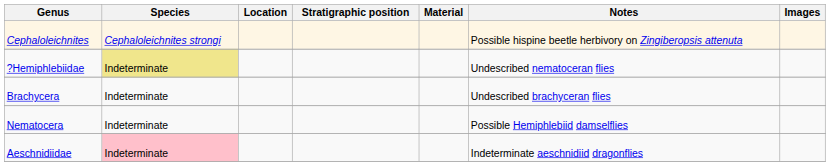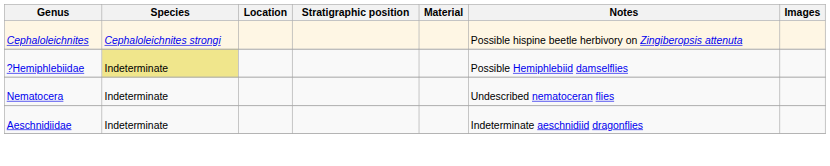(542, 69) Undescribed nematoceran flies -> (549, 69) Possible Hemiphlebiid damselflies
- row: (33, 97)
(549, 125) Possible Hemiphlebiid damselflies -> (542, 97) Undescribed nematoceran flies
(136, 153) pink background -> (136, 125) no background
